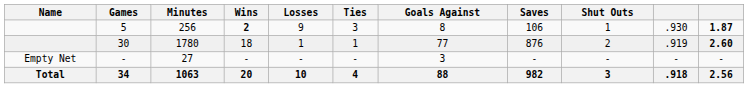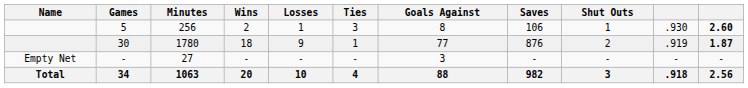(246, 28) bold -> (246, 28) normal
(301, 28) 9 -> (301, 28) 1
(721, 28) 1.87 -> (721, 28) 2.60
(301, 44) 1 -> (301, 44) 9
(721, 44) 2.60 -> (721, 44) 1.87
